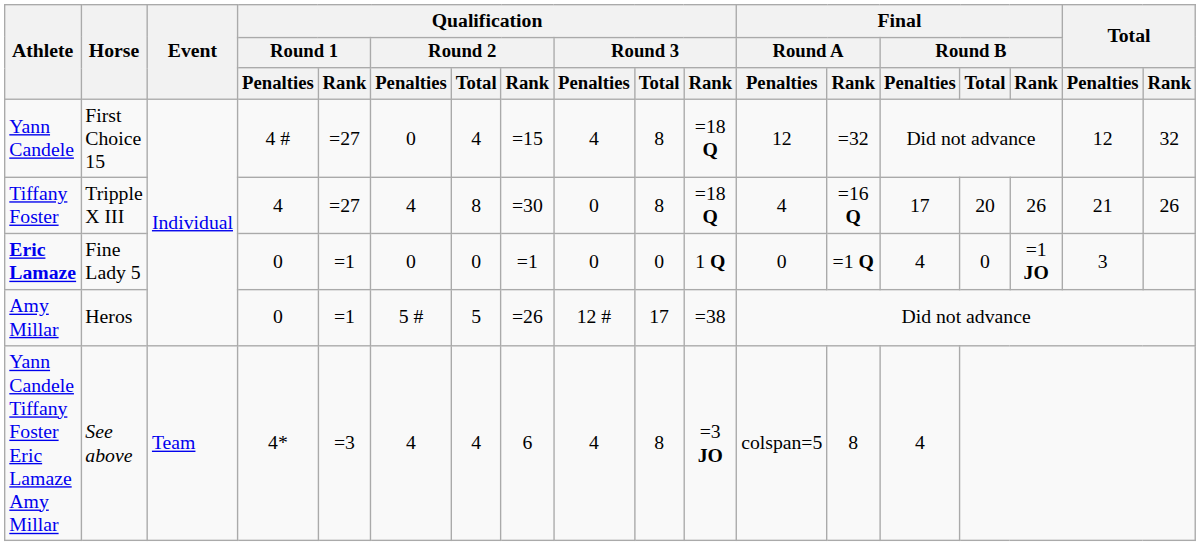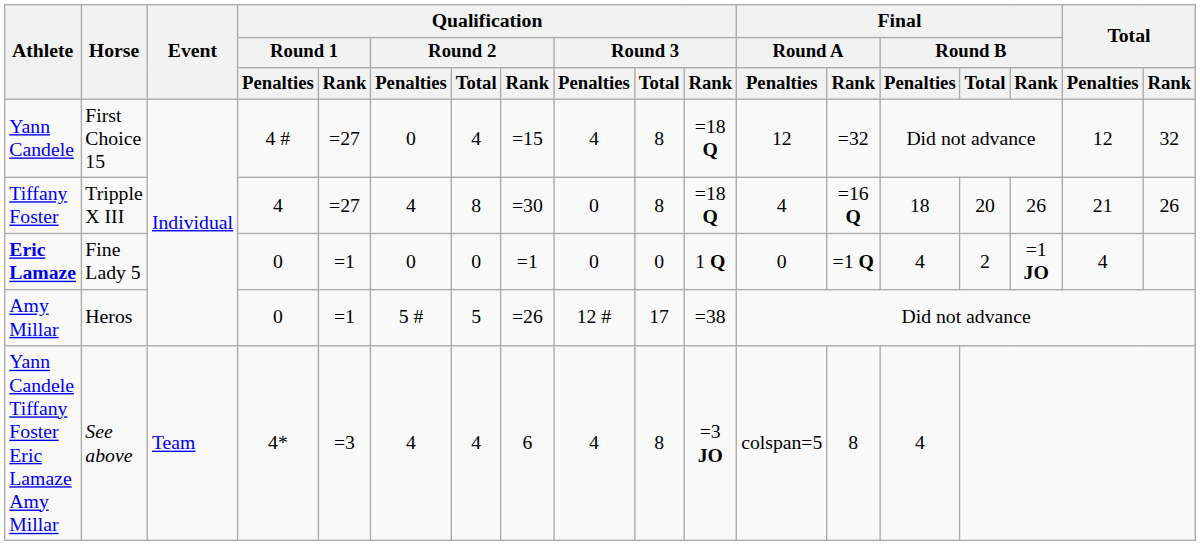(920, 206) 17 -> (920, 206) 18
(985, 261) 0 -> (985, 261) 2
(1103, 261) 3 -> (1103, 261) 4
